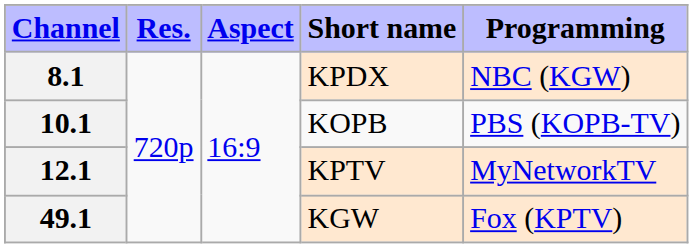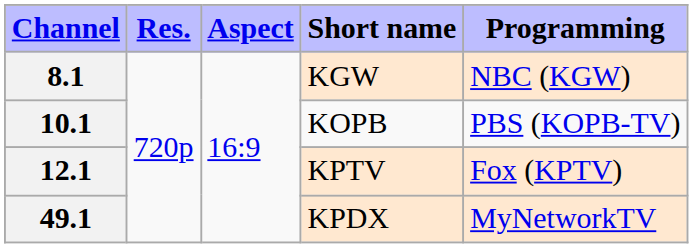(348, 75) KPDX -> (343, 75) KGW
(563, 170) MyNetworkTV -> (546, 170) Fox (KPTV)
(343, 218) KGW -> (348, 218) KPDX
(546, 218) Fox (KPTV) -> (563, 218) MyNetworkTV
